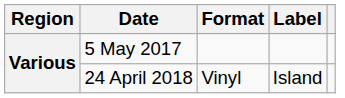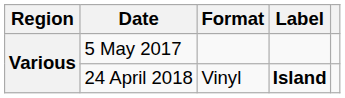(298, 78) normal -> (300, 78) bold
